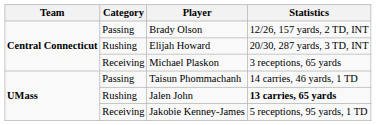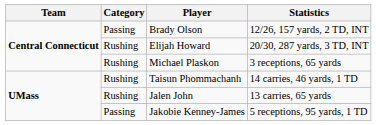(123, 62) Receiving -> (121, 62) Rushing
(118, 79) Passing -> (121, 79) Rushing
(293, 95) bold -> (290, 95) normal
(123, 112) Receiving -> (119, 112) Passing
